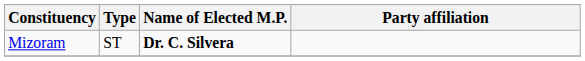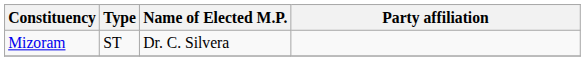(189, 43) bold -> (186, 43) normal
